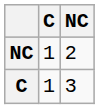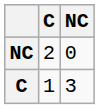(49, 54) 1 -> (49, 54) 2
(71, 54) 2 -> (71, 54) 0
